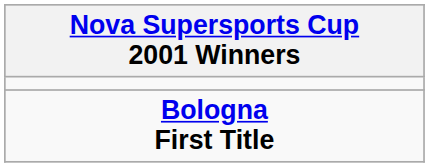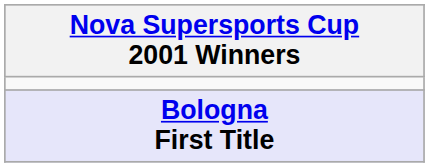(214, 125) no background -> (214, 125) lavender background
